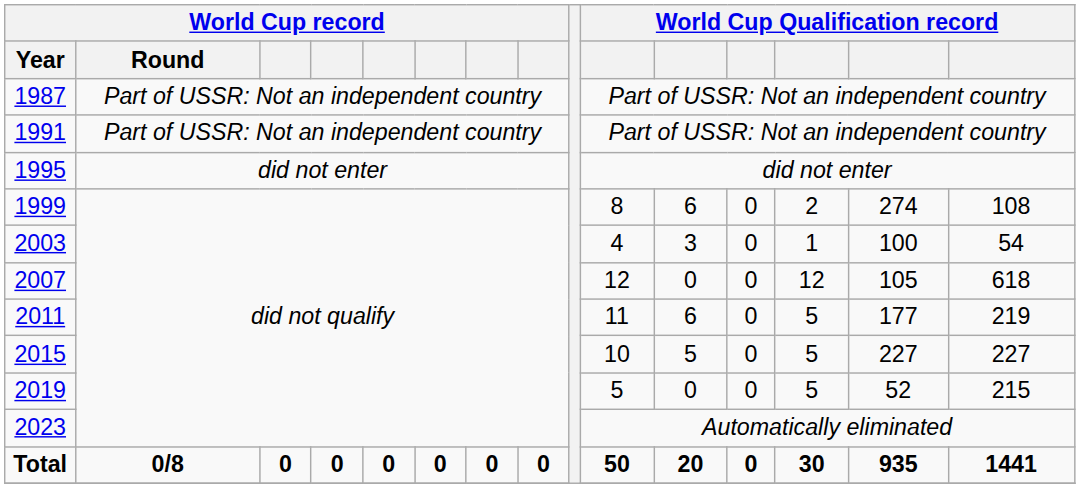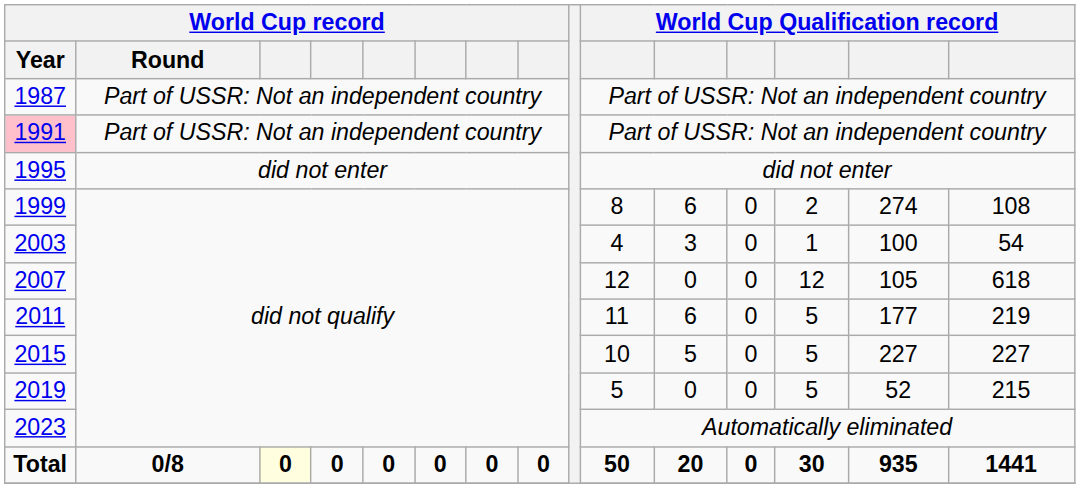(40, 133) no background -> (40, 133) pink background
(286, 464) no background -> (286, 464) lightyellow background
